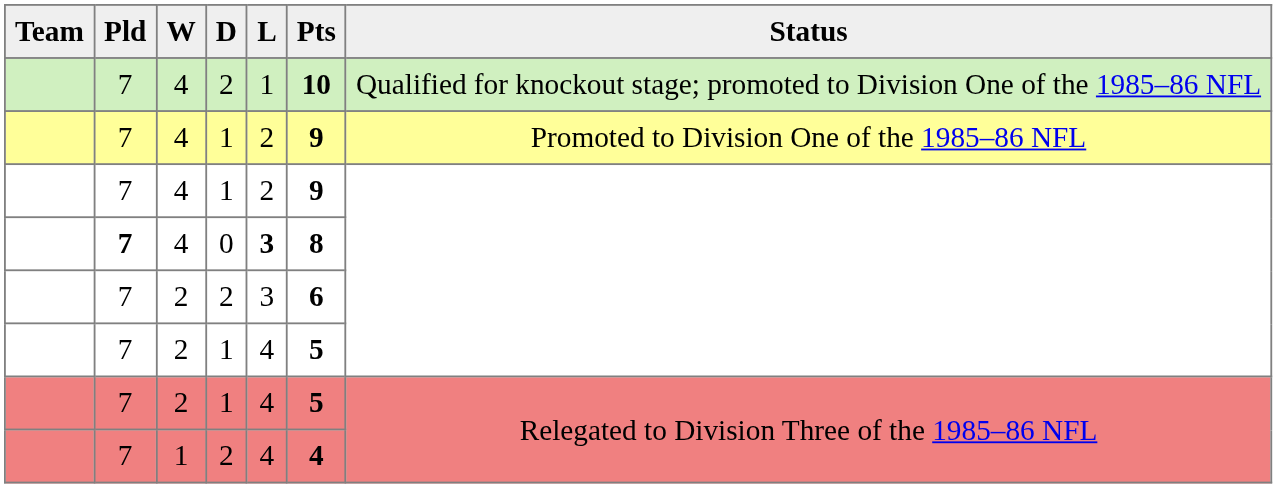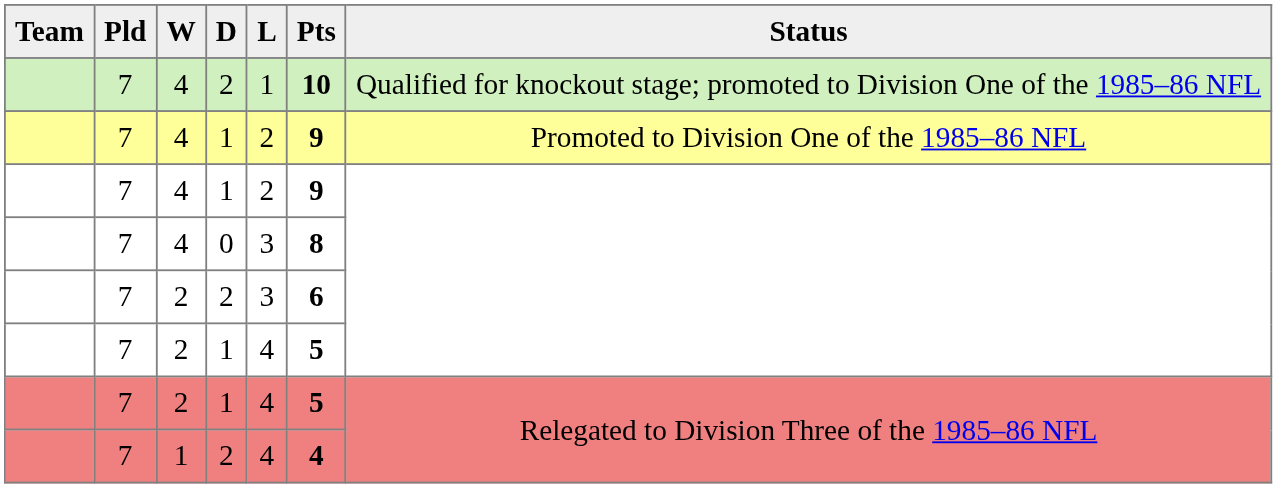(125, 243) bold -> (125, 243) normal
(267, 243) bold -> (267, 243) normal
